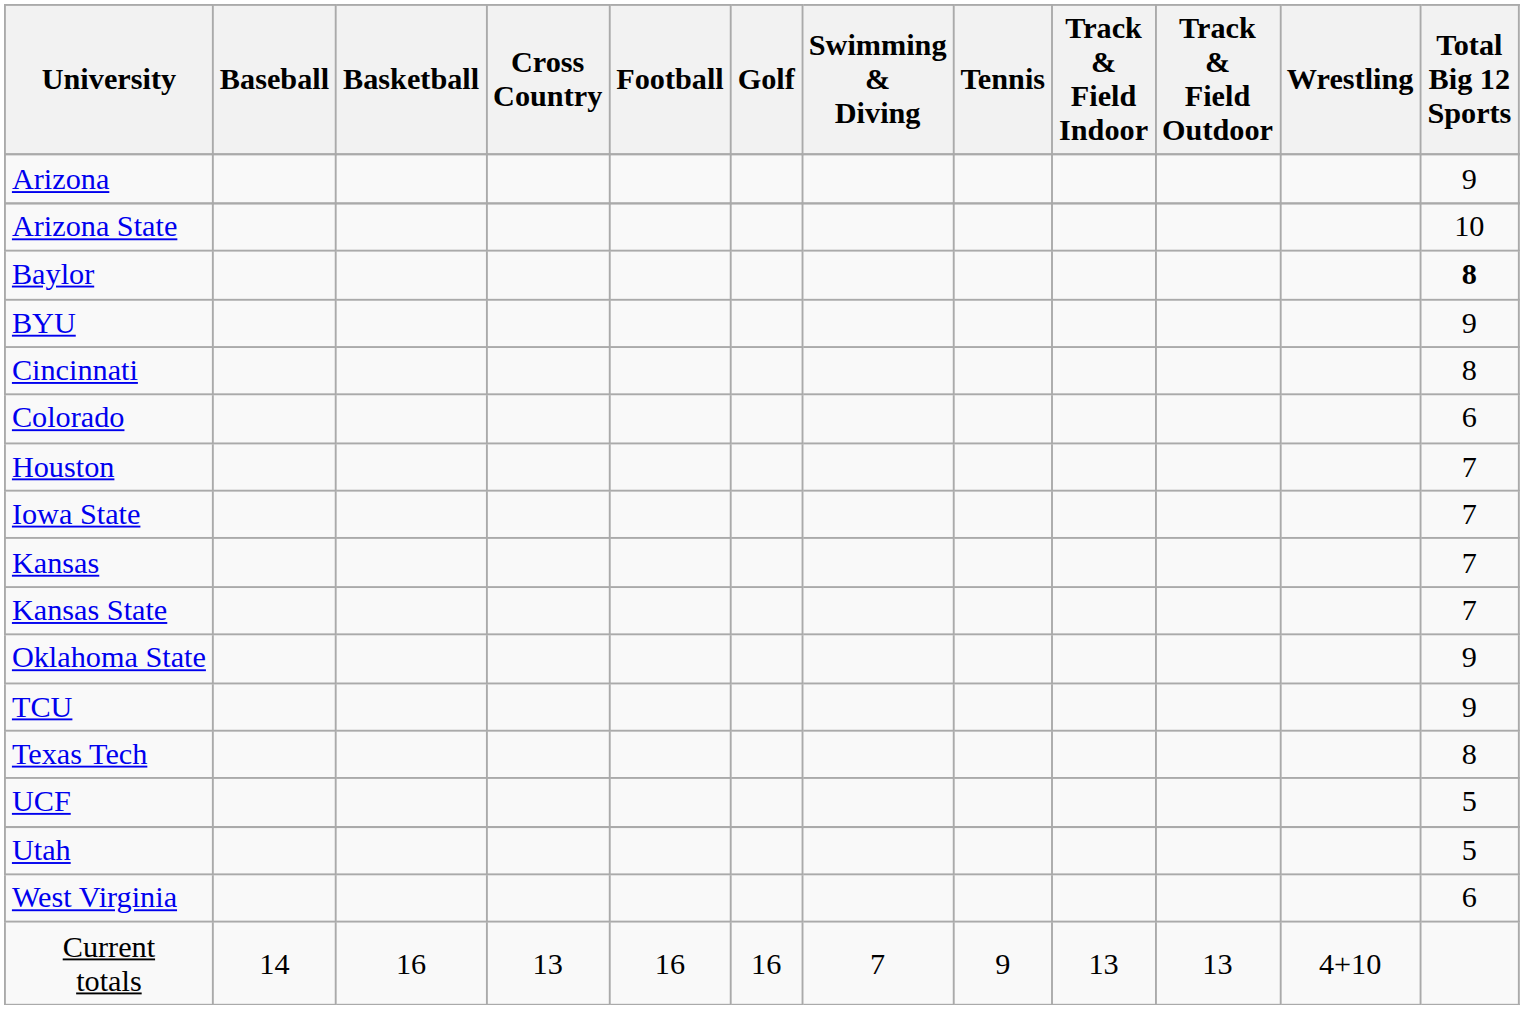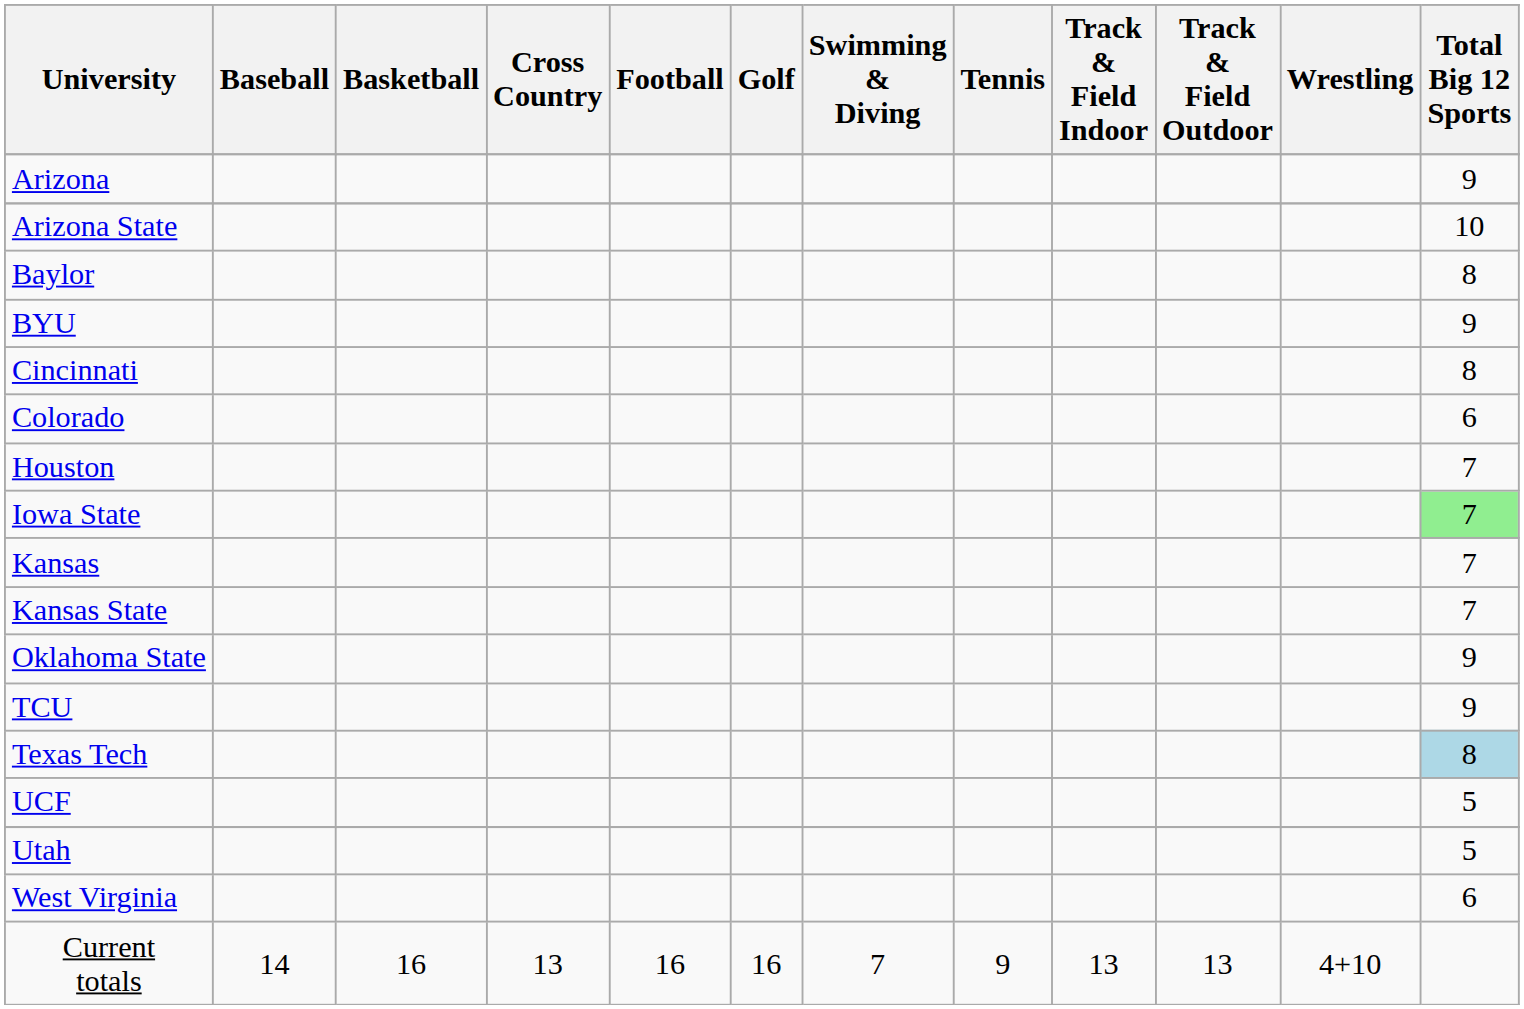(1469, 274) bold -> (1469, 274) normal
(1469, 514) no background -> (1469, 514) lightgreen background
(1469, 754) no background -> (1469, 754) lightblue background
